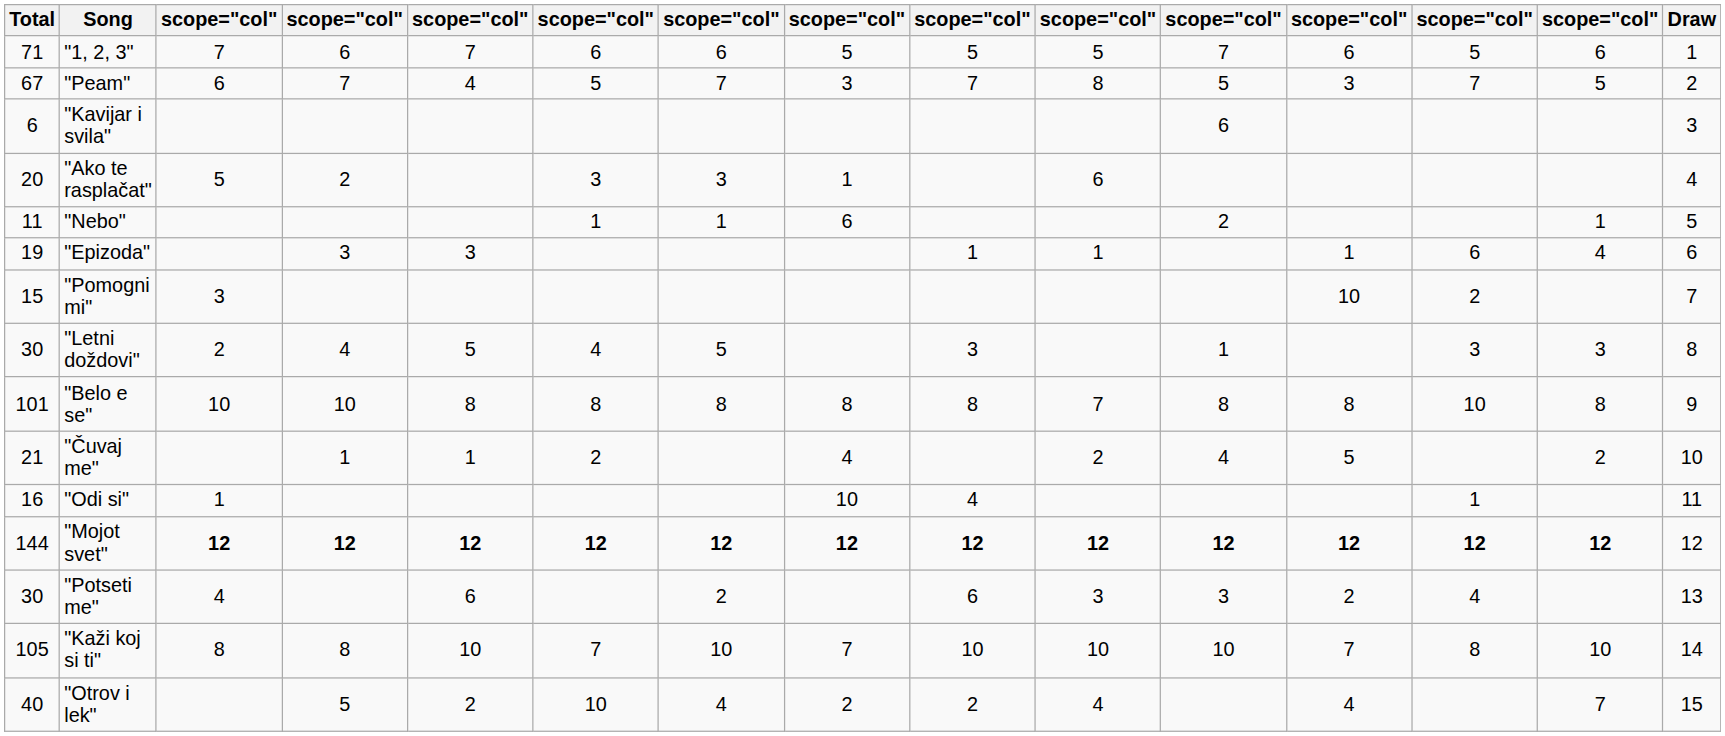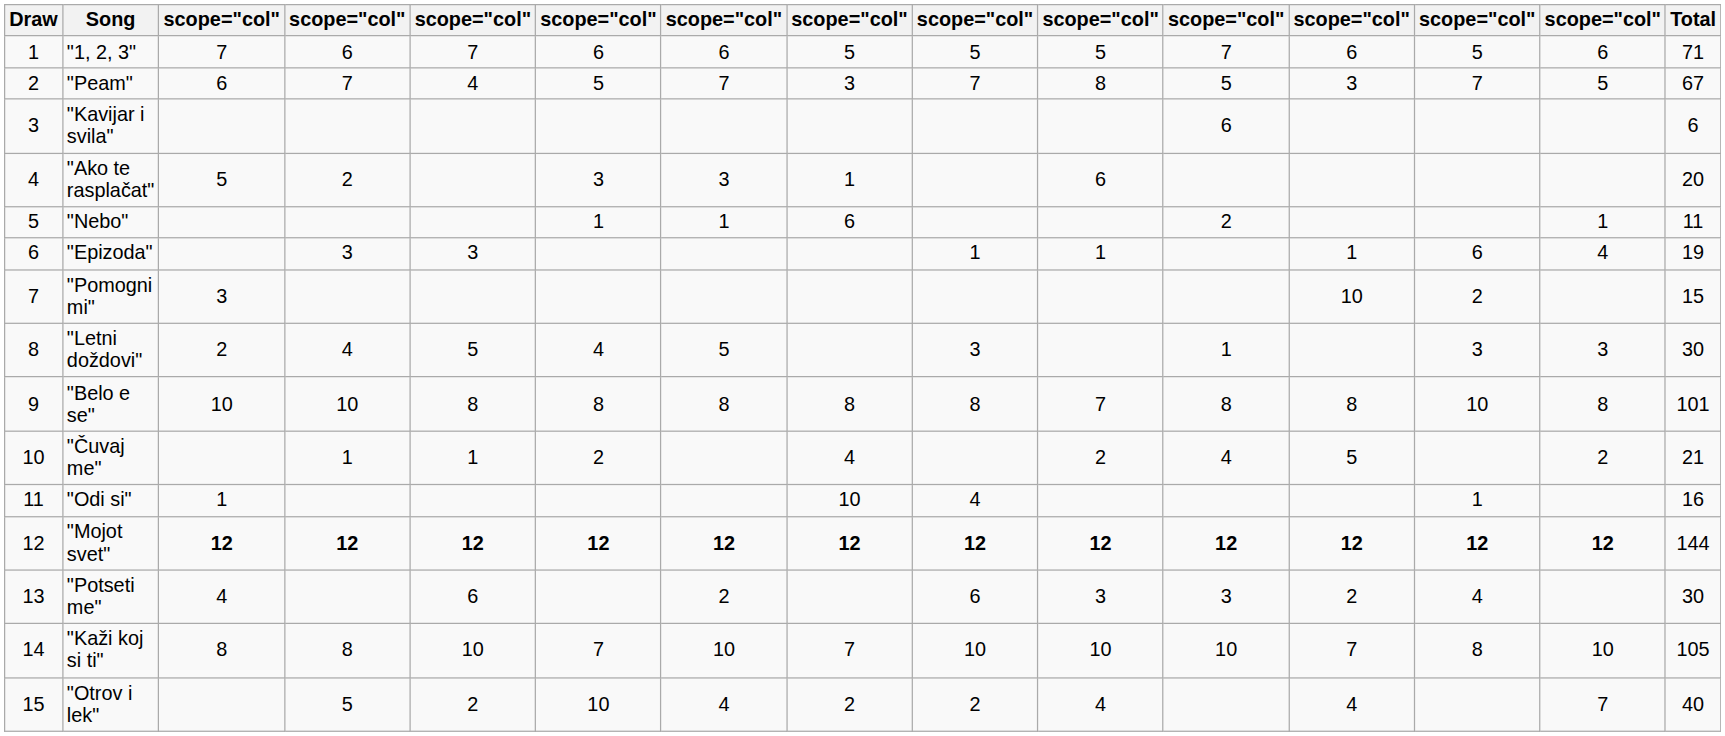columns swapped: (1692, 20) <-> (32, 20)
